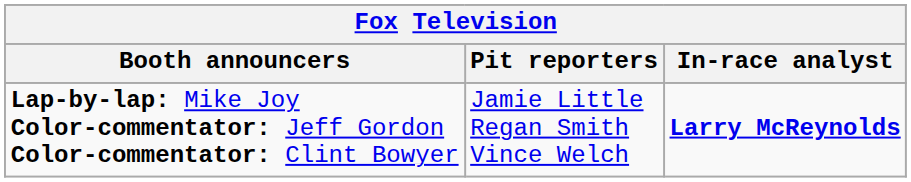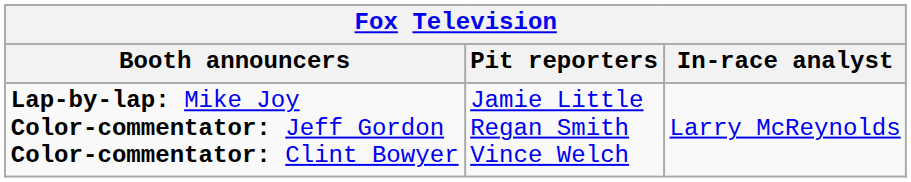(785, 130) bold -> (785, 130) normal
